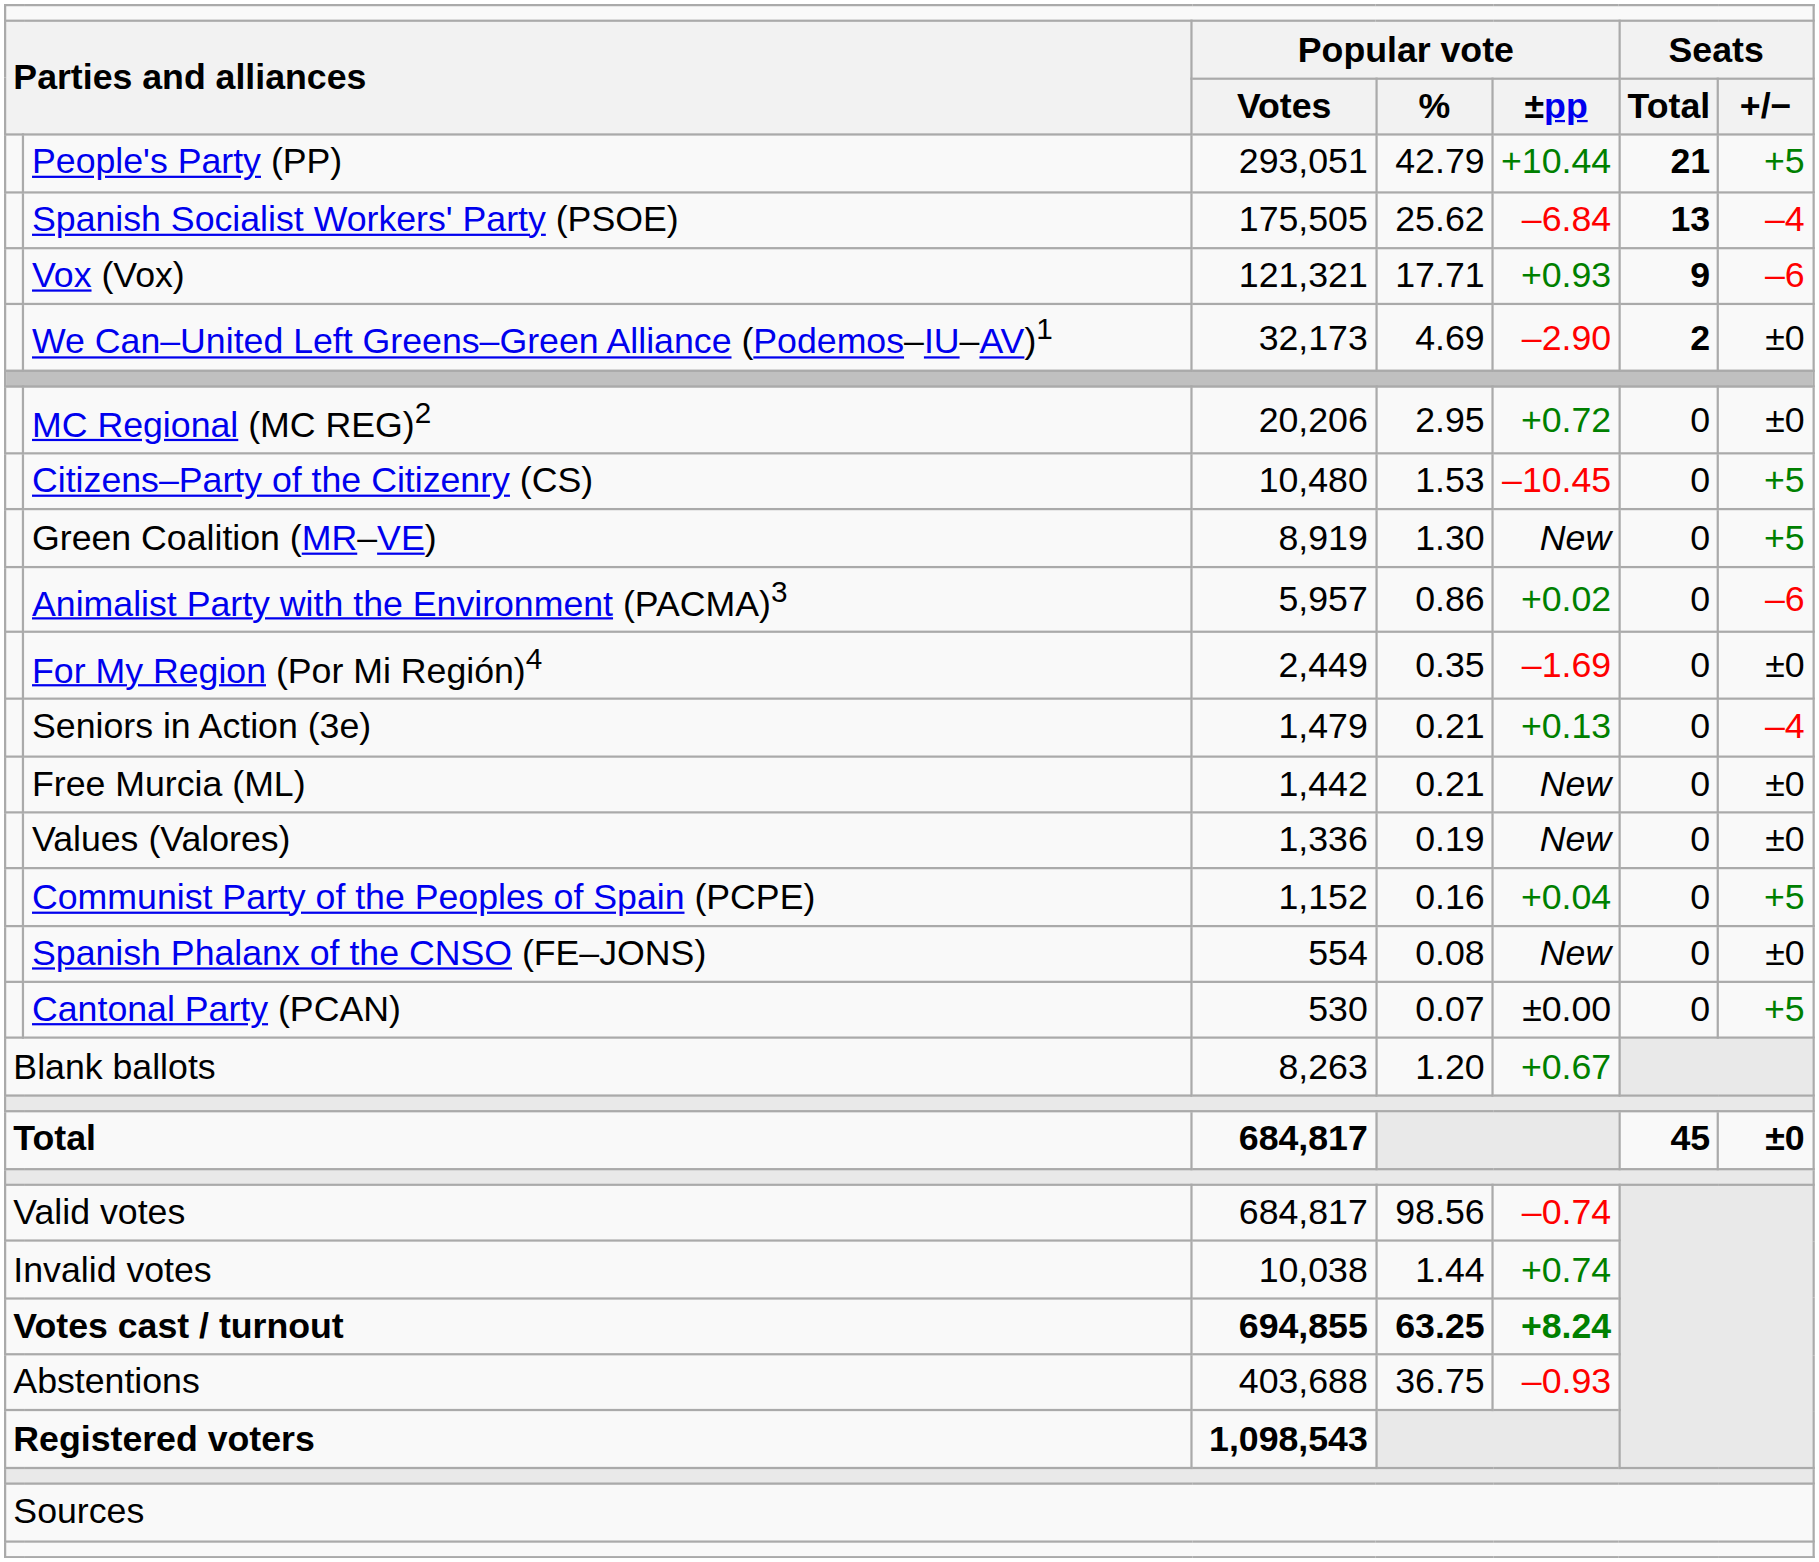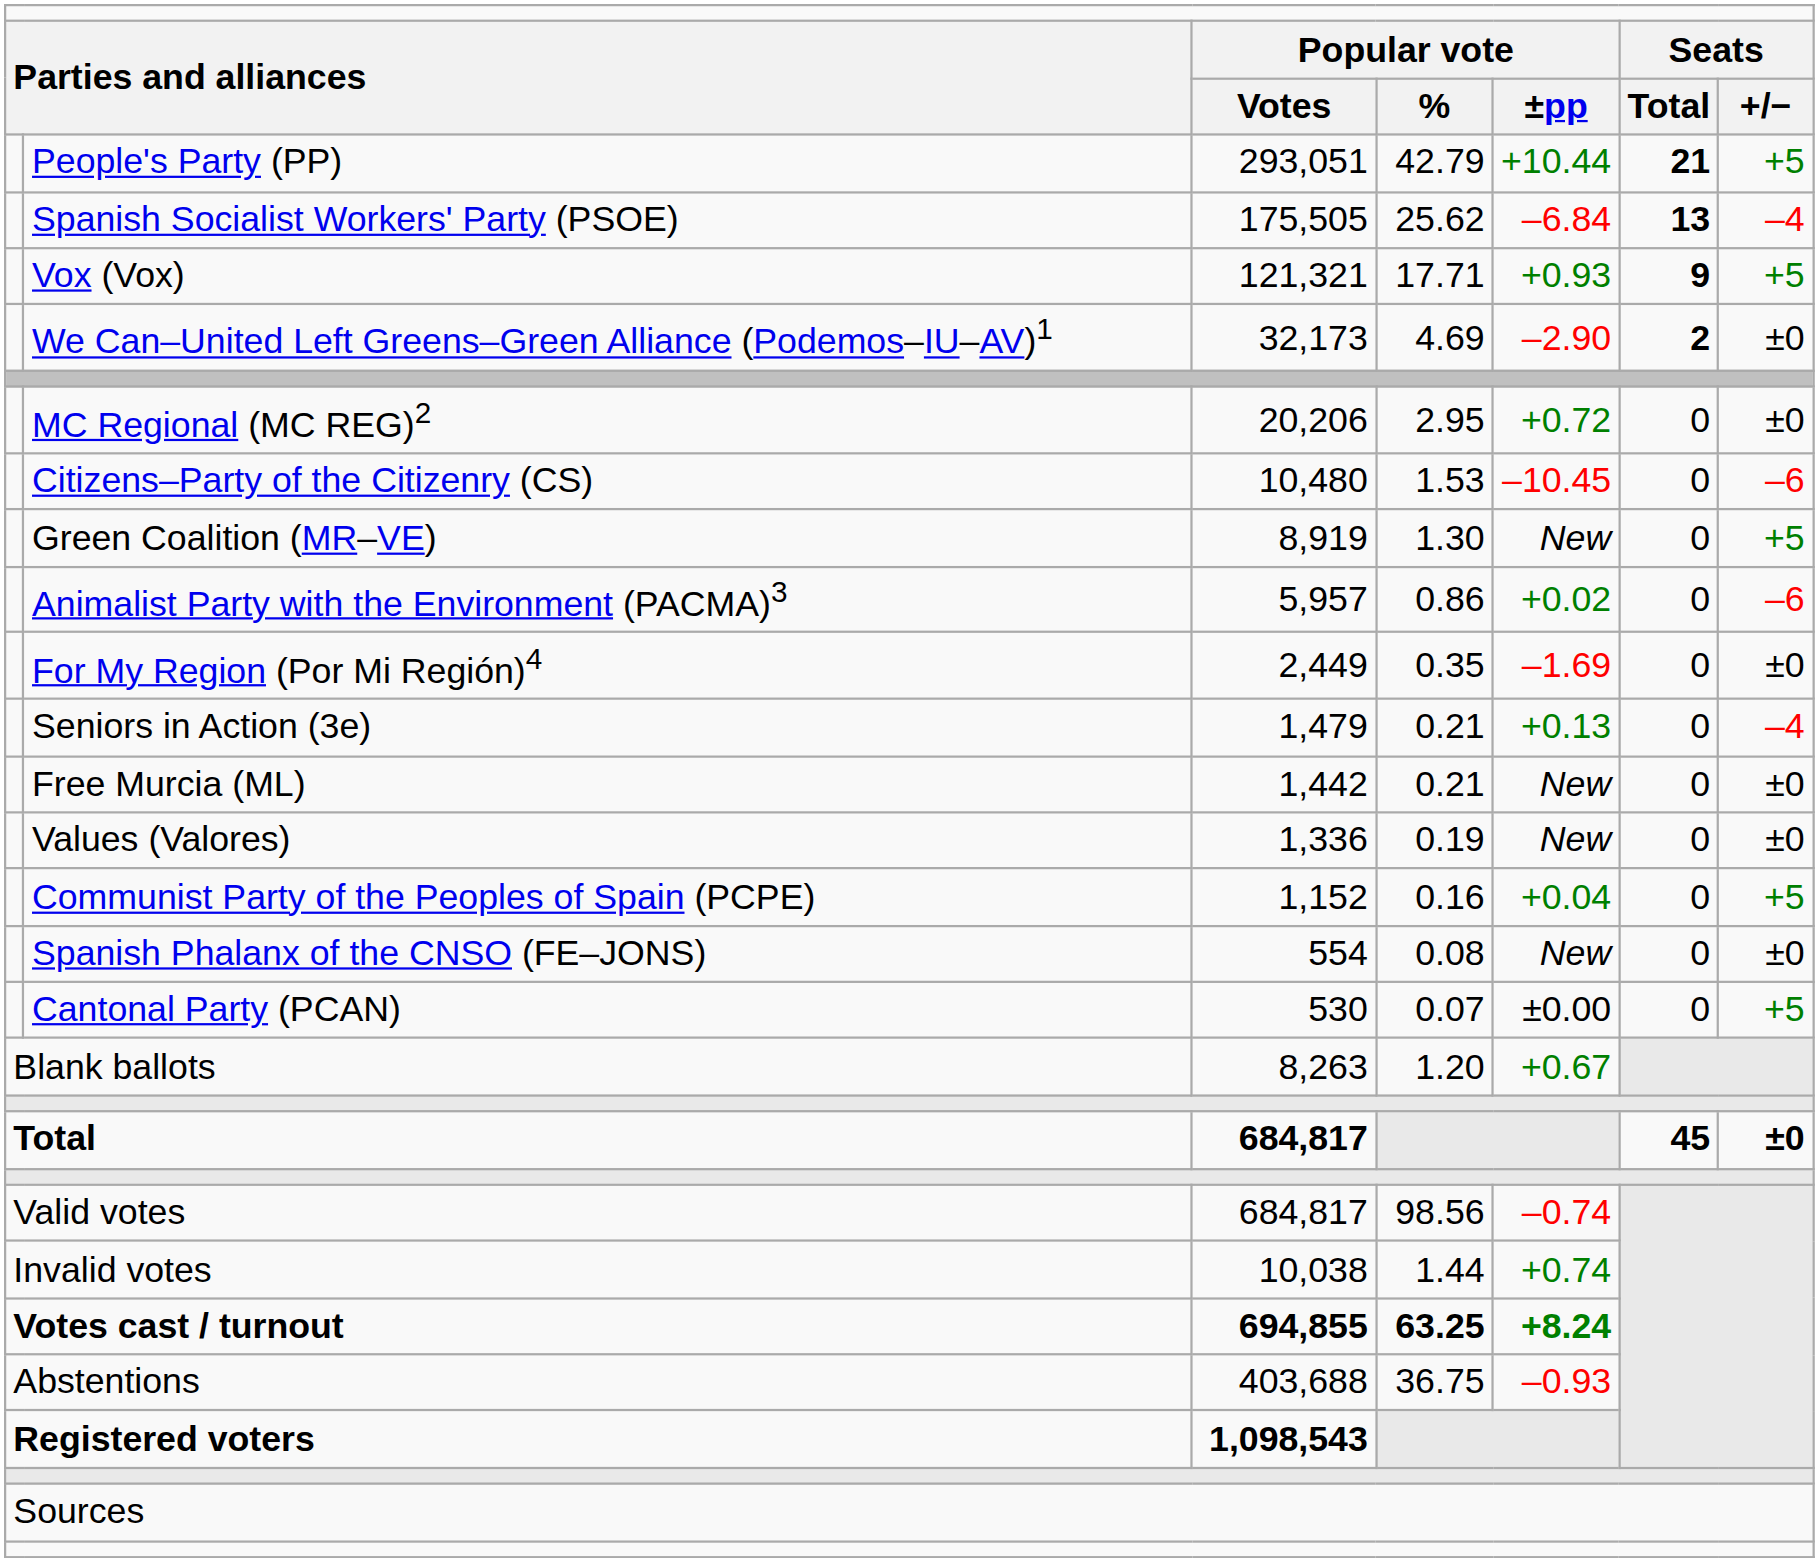(1785, 275) –6 -> (1784, 275) +5
(1784, 481) +5 -> (1785, 481) –6
